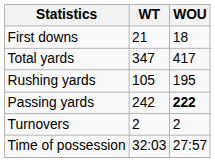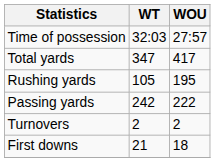rows swapped: (43, 37) <-> (67, 146)
(184, 102) bold -> (184, 102) normal
